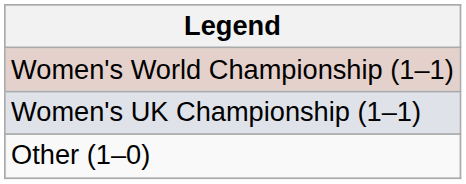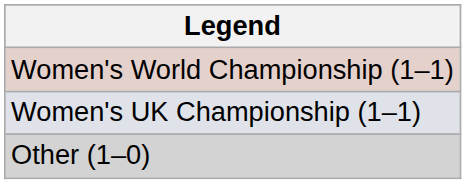(81, 155) no background -> (81, 155) lightgrey background
